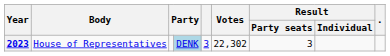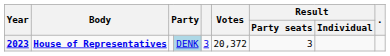(100, 43) normal -> (100, 43) bold
(230, 43) 22,302 -> (230, 43) 20,372
